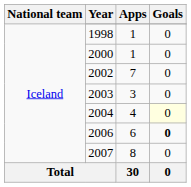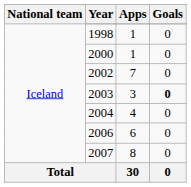(168, 93) normal -> (168, 93) bold
(168, 113) lightyellow background -> (168, 113) no background
(168, 133) bold -> (168, 133) normal
